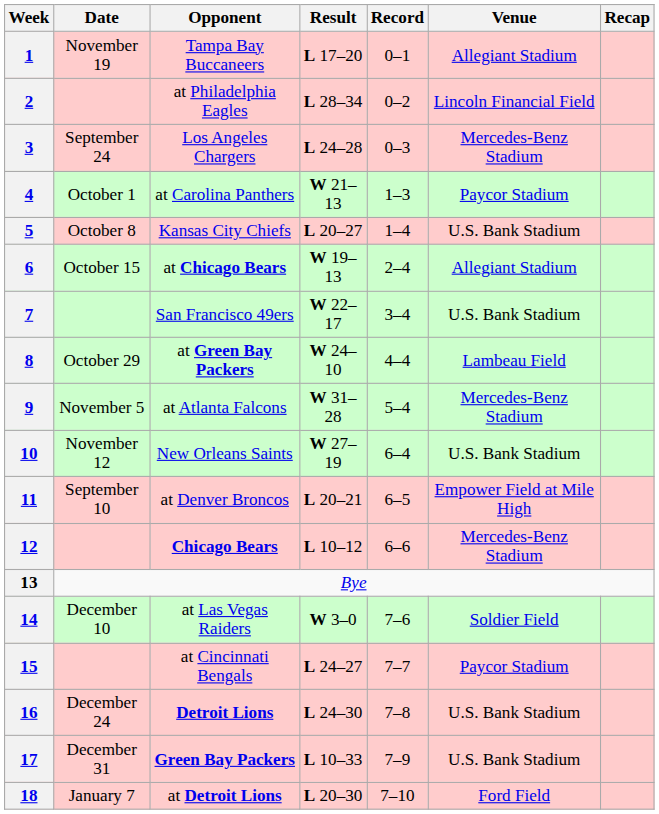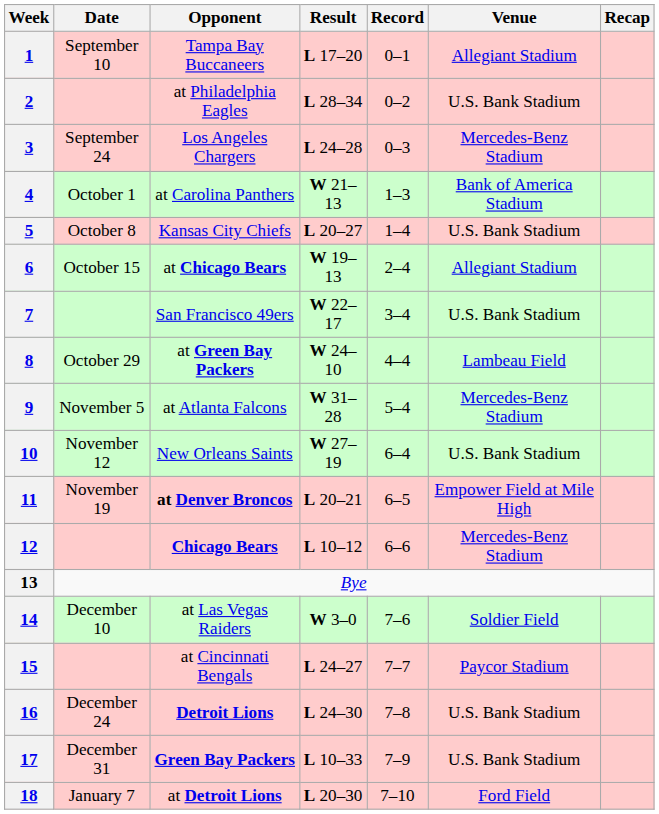(102, 54) November 19 -> (102, 54) September 10
(514, 101) Lincoln Financial Field -> (514, 101) U.S. Bank Stadium
(514, 194) Paycor Stadium -> (514, 194) Bank of America Stadium
(102, 499) September 10 -> (102, 499) November 19
(225, 499) normal -> (225, 499) bold
